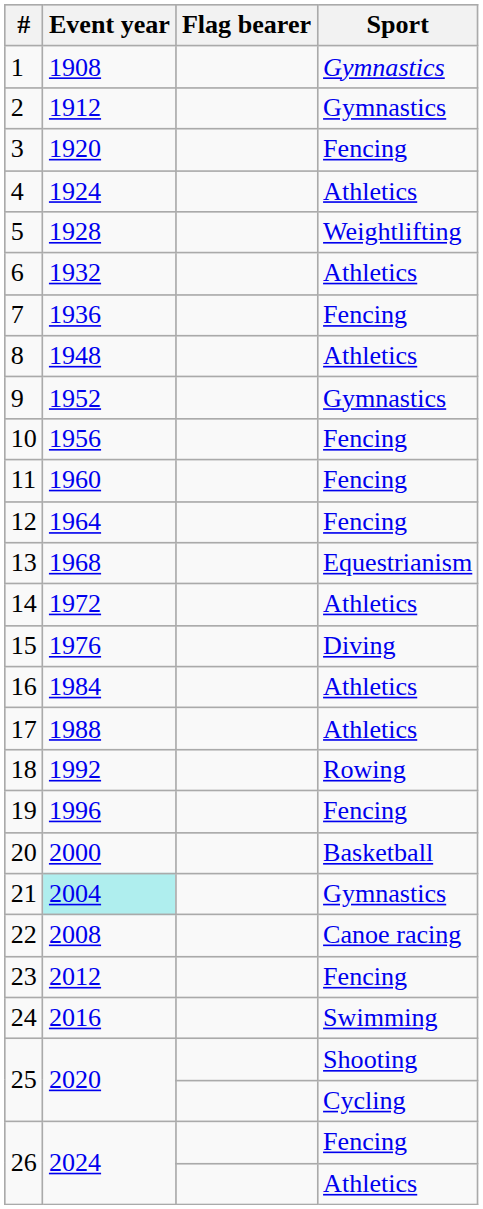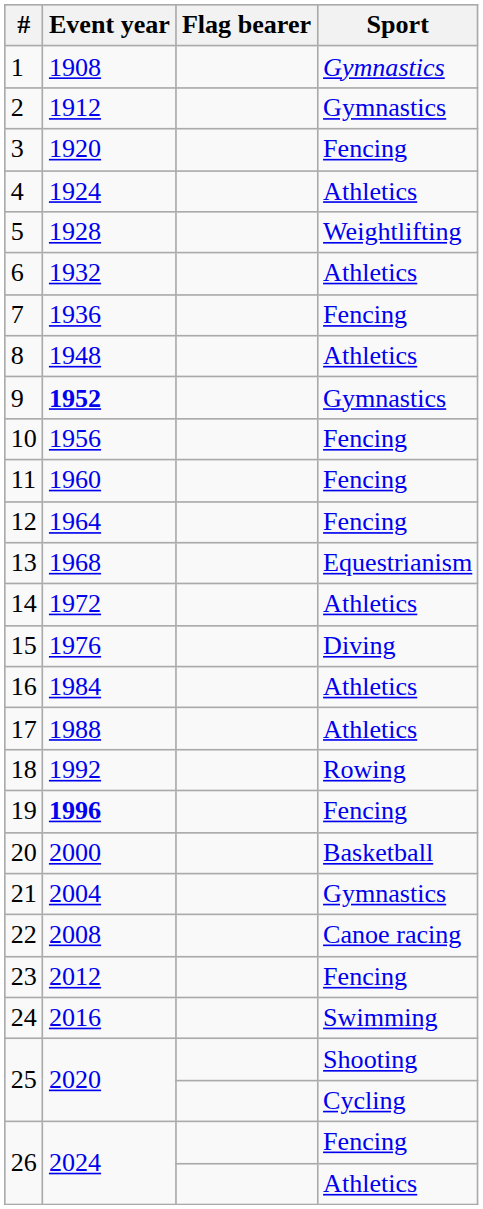(75, 397) normal -> (75, 397) bold
(75, 811) normal -> (75, 811) bold
(75, 893) paleturquoise background -> (75, 893) no background
